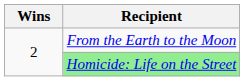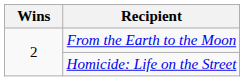(151, 64) lightgreen background -> (151, 64) no background
